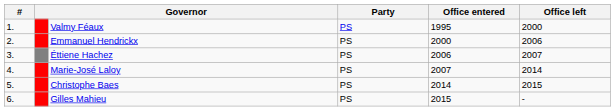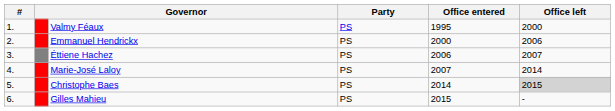(532, 85) no background -> (532, 85) lightgrey background
